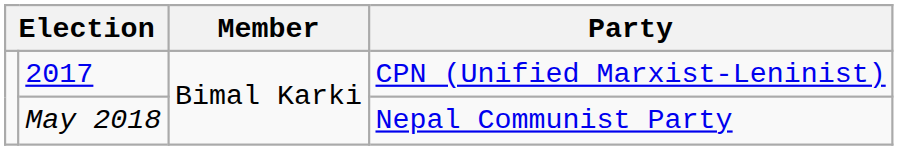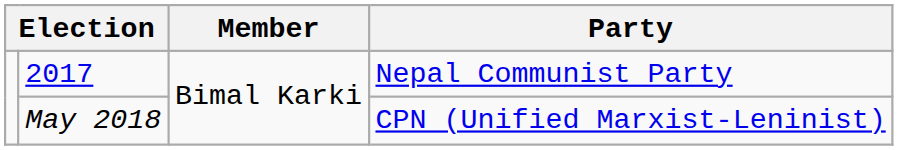(631, 74) CPN (Unified Marxist-Leninist) -> (554, 74) Nepal Communist Party
(554, 121) Nepal Communist Party -> (631, 121) CPN (Unified Marxist-Leninist)
